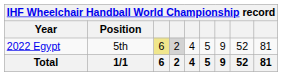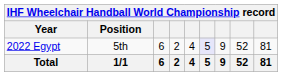(161, 46) khaki background -> (161, 46) no background
(177, 46) lightgrey background -> (177, 46) no background
(207, 46) no background -> (207, 46) lavender background
